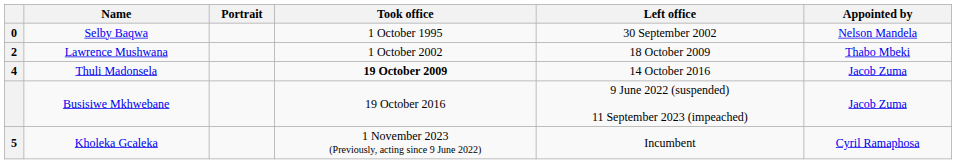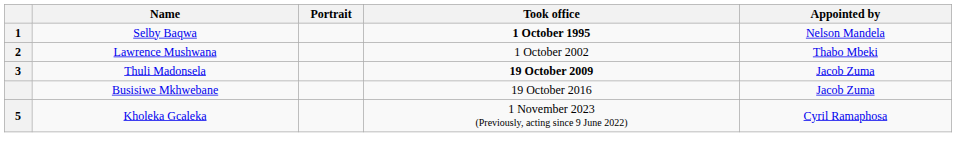- column: (670, 14)
(14, 33) 0 -> (18, 33) 1
(405, 33) normal -> (551, 33) bold
(14, 71) 4 -> (18, 71) 3
